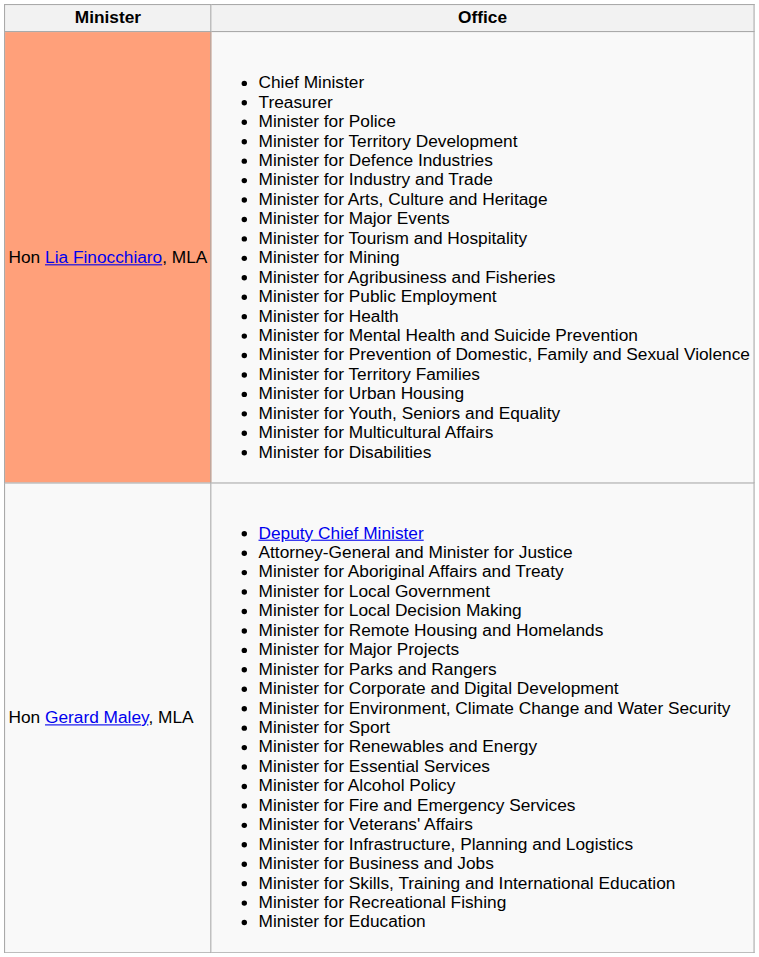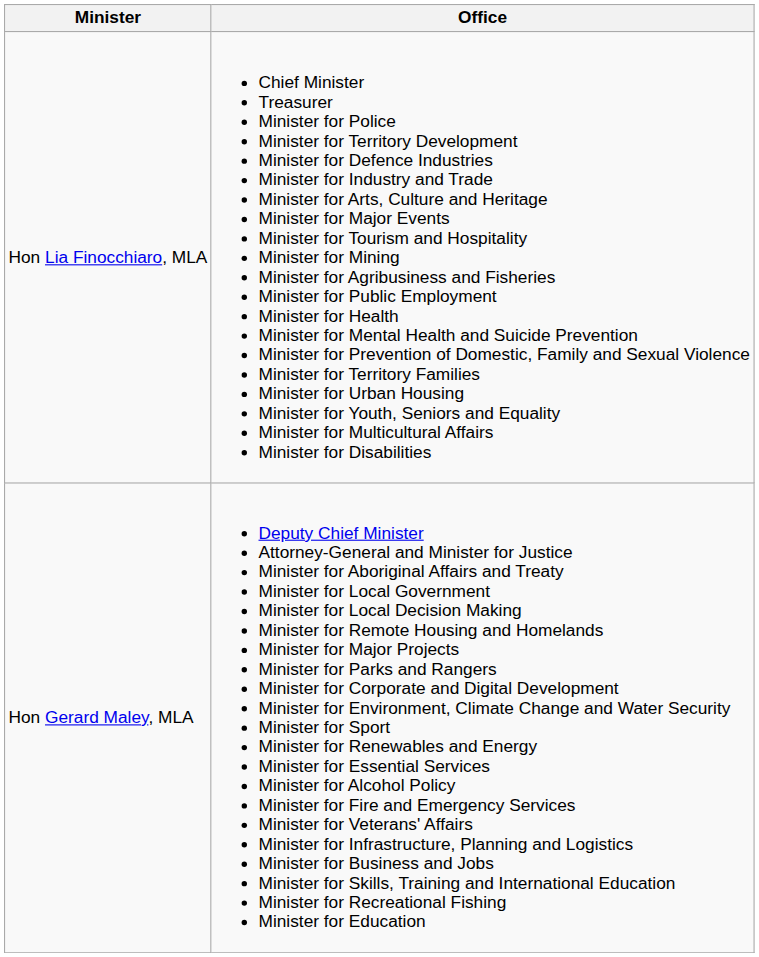(108, 257) lightsalmon background -> (108, 257) no background
